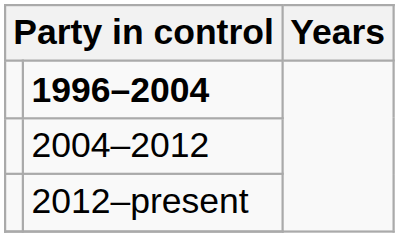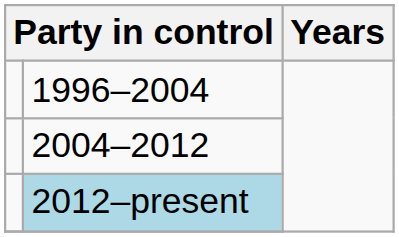(120, 88) bold -> (120, 88) normal
(140, 201) no background -> (140, 201) lightblue background
